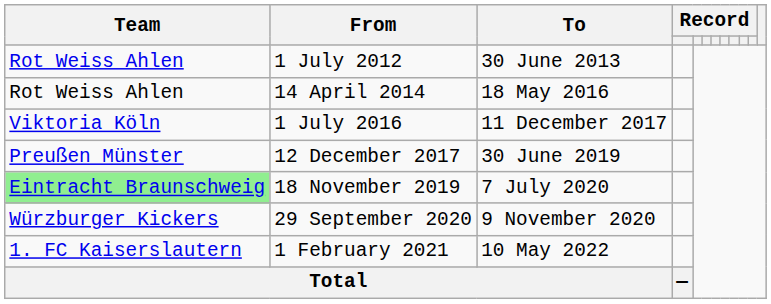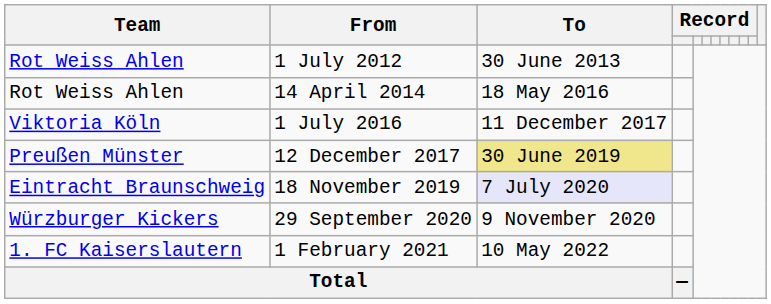(551, 156) no background -> (551, 156) khaki background
(137, 188) lightgreen background -> (137, 188) no background
(545, 188) no background -> (545, 188) lavender background
